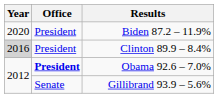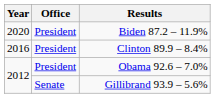(18, 48) lightgrey background -> (18, 48) no background
(57, 66) bold -> (55, 66) normal
